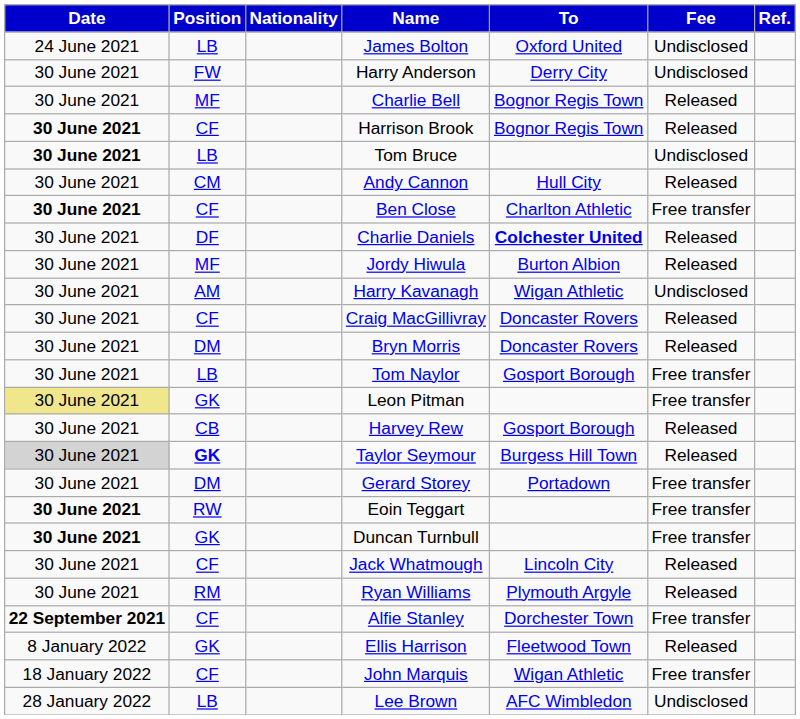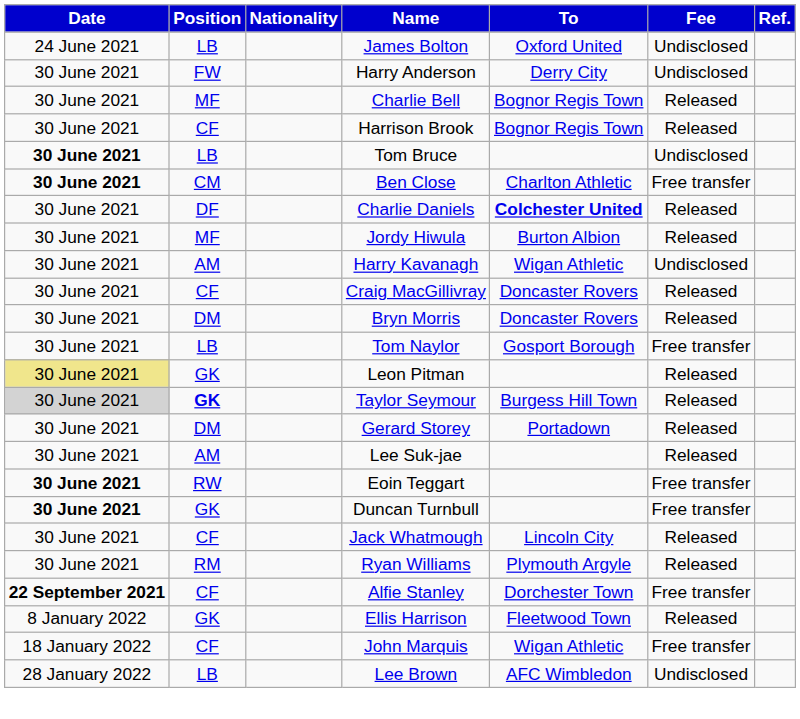(87, 128) bold -> (87, 128) normal
- row: (416, 182)
(207, 210) CF -> (207, 182) CM
(701, 401) Free transfer -> (701, 374) Released
- row: (416, 428)
(701, 483) Free transfer -> (701, 428) Released
+ row: (416, 455)
